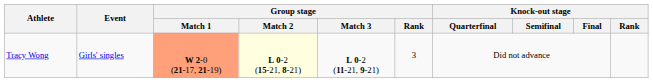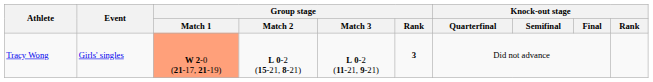(278, 66) lightyellow background -> (278, 66) no background
(414, 55) normal -> (414, 55) bold
